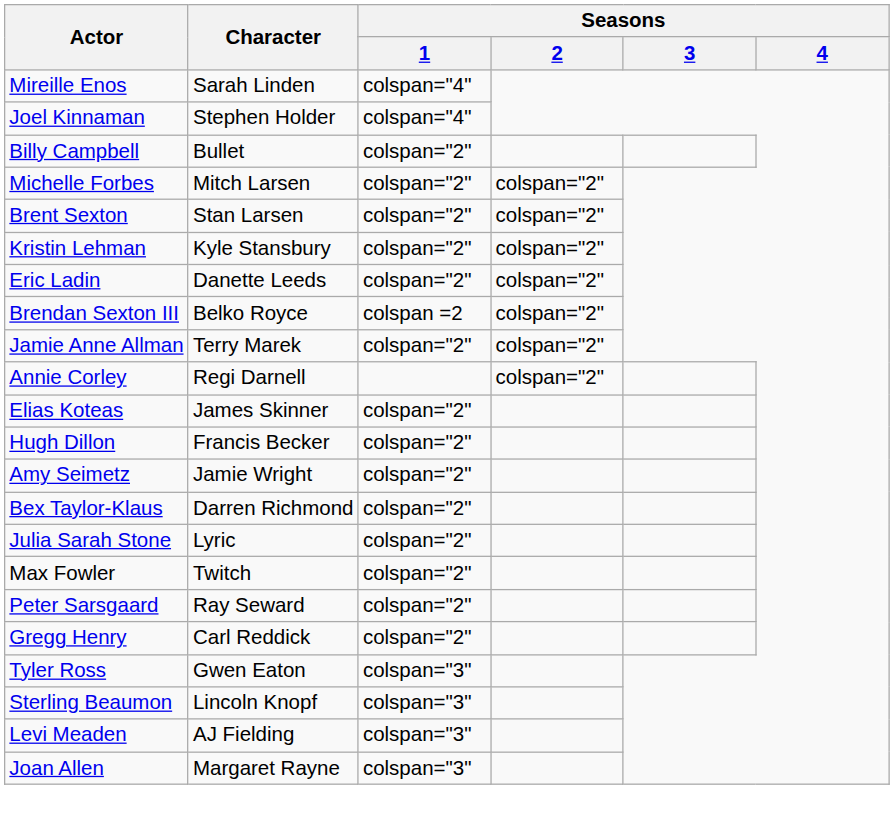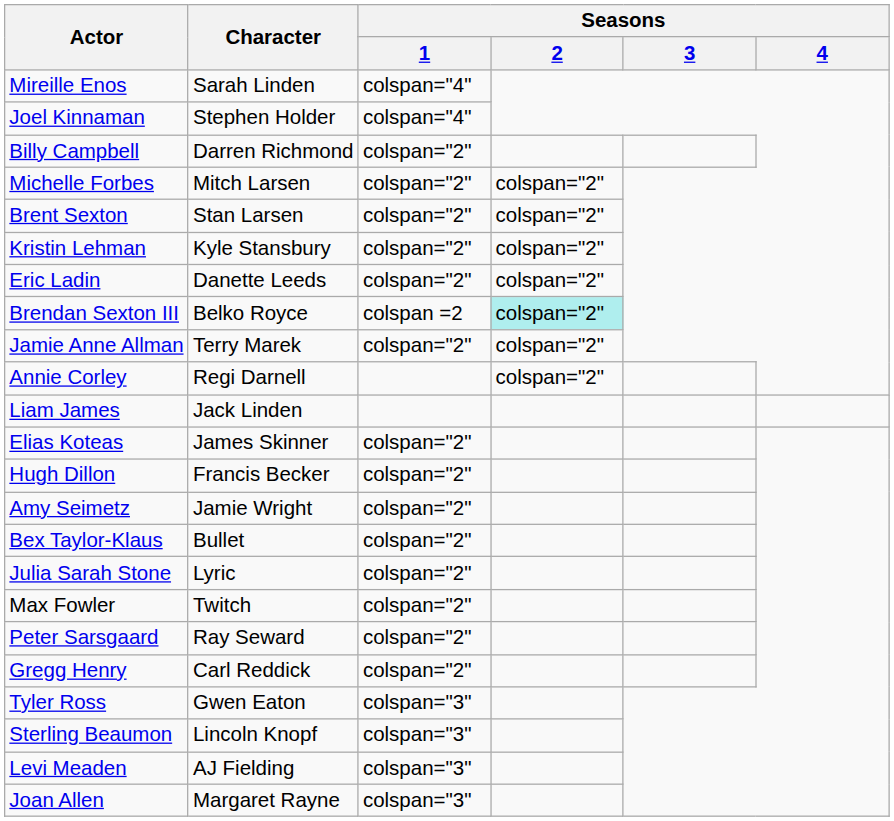(219, 150) Bullet -> (273, 150) Darren Richmond
(550, 313) no background -> (550, 313) paleturquoise background
+ row: (65, 410)
(273, 507) Darren Richmond -> (219, 540) Bullet
